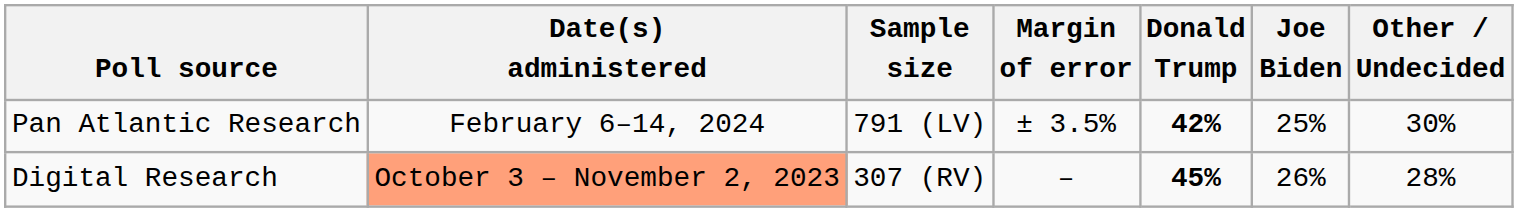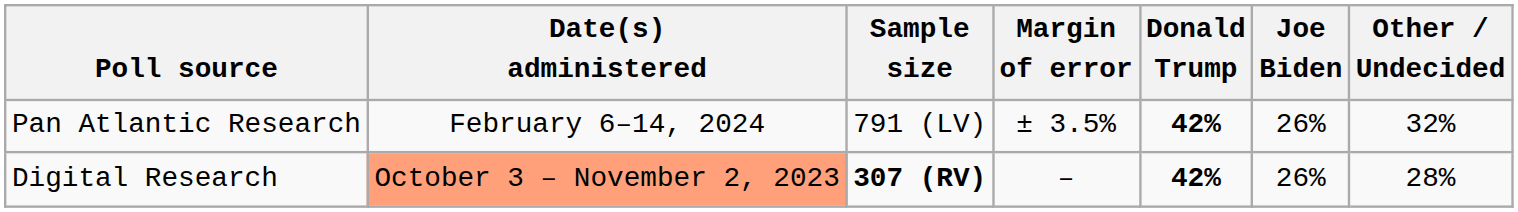(1301, 125) 25% -> (1301, 125) 26%
(1430, 125) 30% -> (1430, 125) 32%
(920, 178) normal -> (920, 178) bold
(1196, 178) 45% -> (1196, 178) 42%
